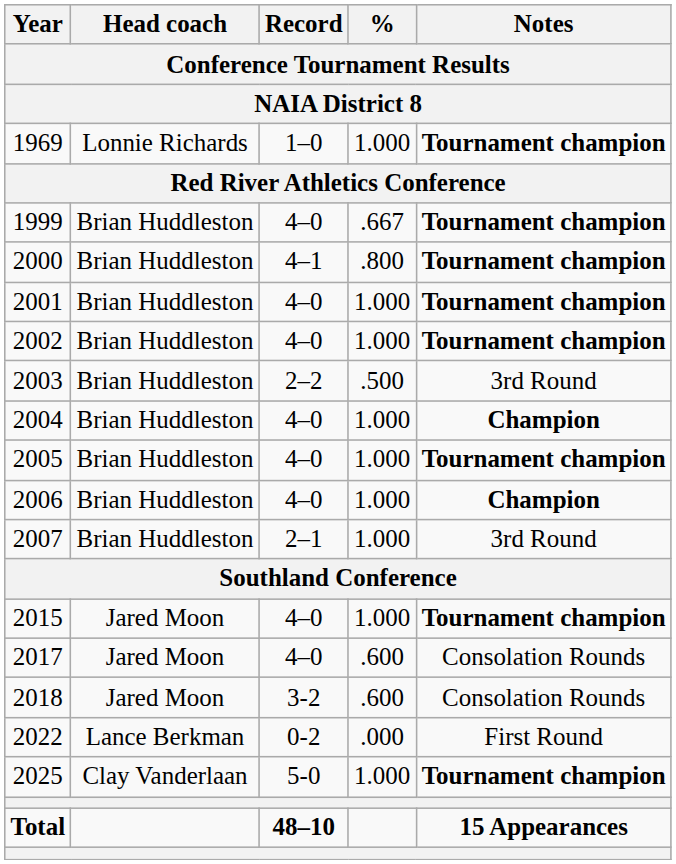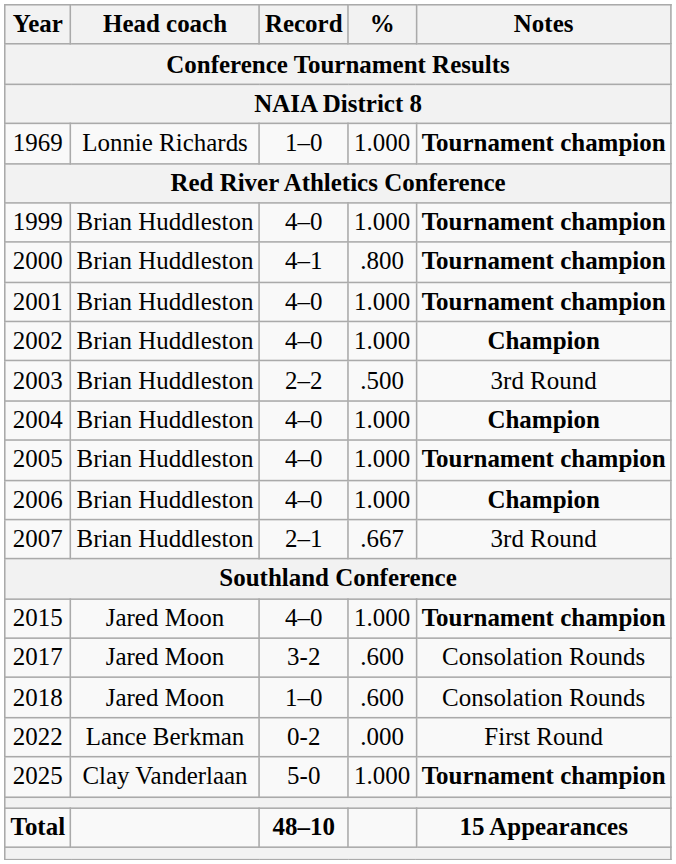(382, 222) .667 -> (382, 222) 1.000
(544, 340) Tournament champion -> (544, 340) Champion
(382, 538) 1.000 -> (382, 538) .667
(304, 657) 4–0 -> (304, 657) 3-2
(304, 697) 3-2 -> (304, 697) 1–0
